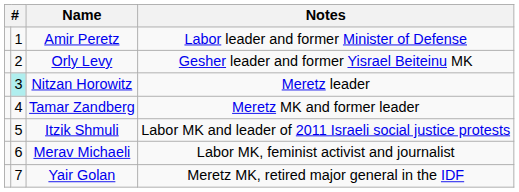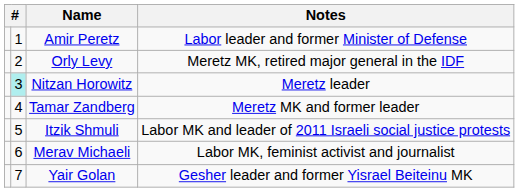(326, 61) Gesher leader and former Yisrael Beiteinu MK -> (326, 61) Meretz MK, retired major general in the IDF
(326, 175) Meretz MK, retired major general in the IDF -> (326, 175) Gesher leader and former Yisrael Beiteinu MK
